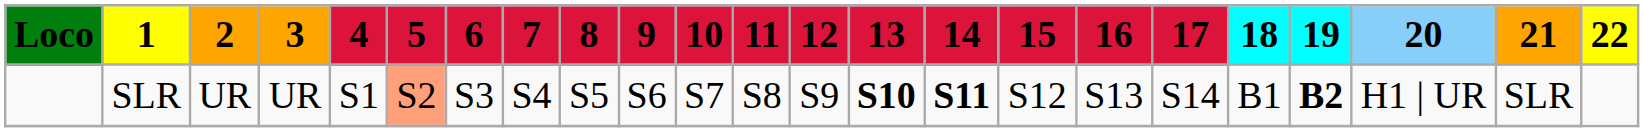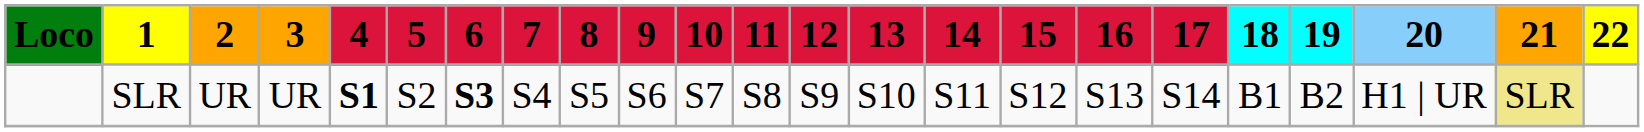(359, 94) normal -> (359, 94) bold
(416, 94) lightsalmon background -> (416, 94) no background
(474, 94) normal -> (474, 94) bold
(886, 94) bold -> (886, 94) normal
(962, 94) bold -> (962, 94) normal
(1321, 94) bold -> (1322, 94) normal
(1538, 94) no background -> (1539, 94) khaki background
